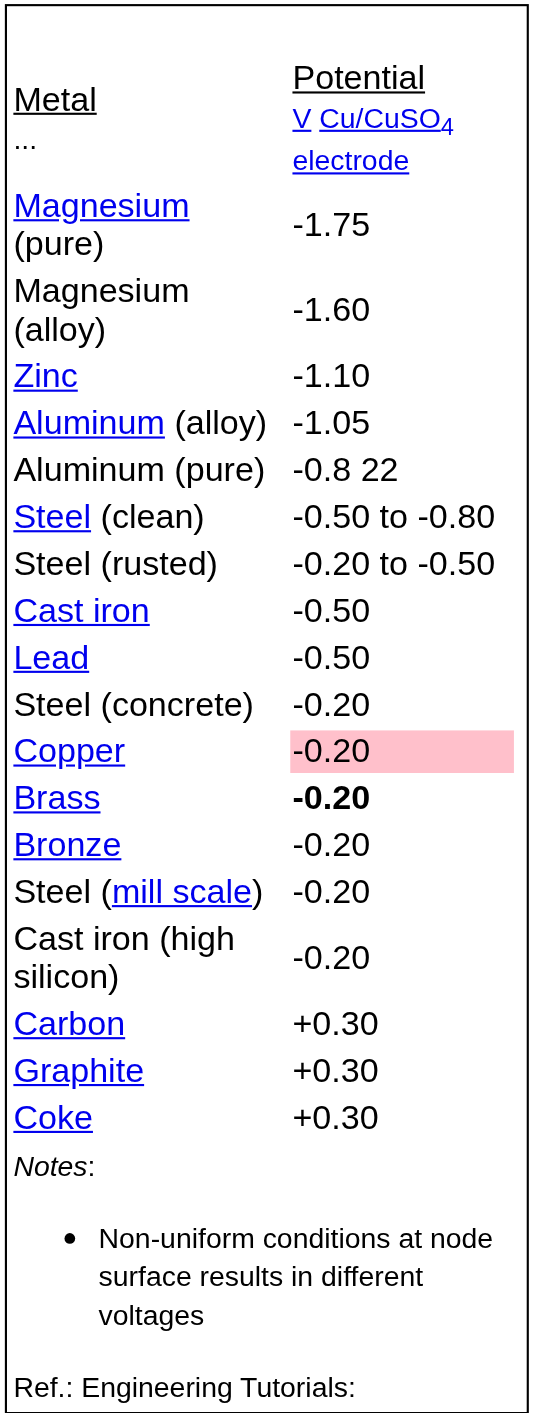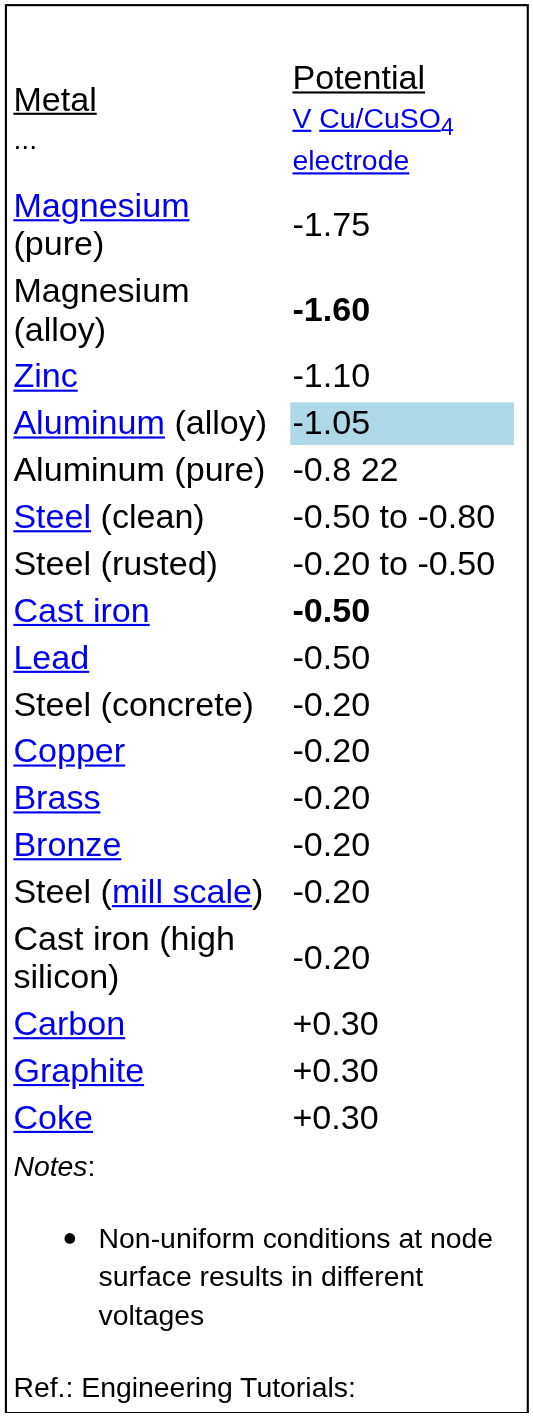(331, 309) normal -> (331, 309) bold
(331, 422) no background -> (331, 422) lightblue background
(331, 609) normal -> (331, 609) bold
(331, 750) pink background -> (331, 750) no background
(331, 797) bold -> (331, 797) normal
